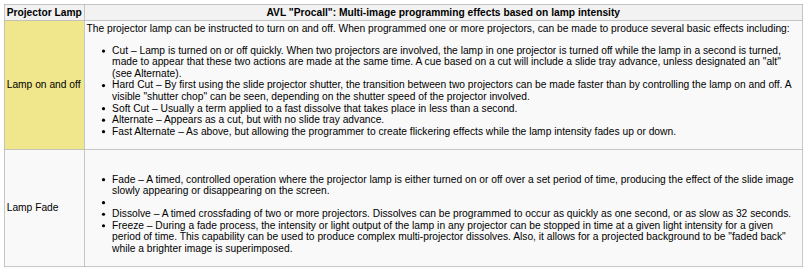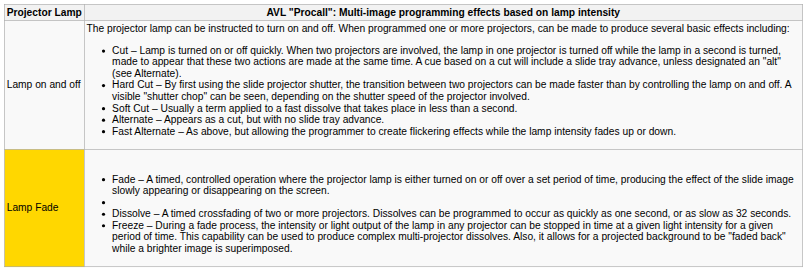(44, 85) khaki background -> (44, 85) no background
(33, 208) no background -> (33, 208) gold background
